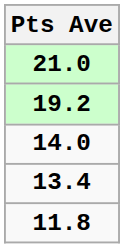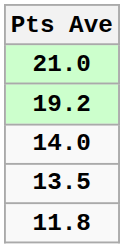(62, 183) 13.4 -> (62, 183) 13.5
